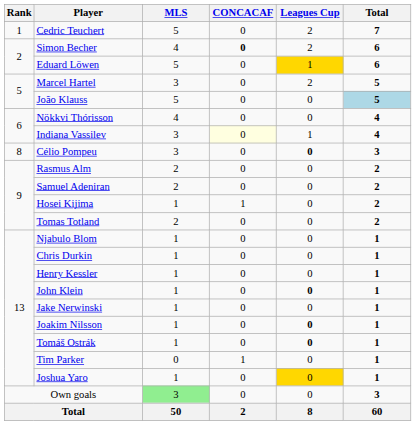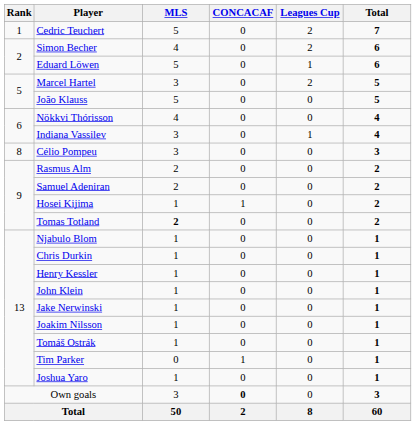(243, 48) bold -> (243, 48) normal
(310, 65) gold background -> (310, 65) no background
(377, 100) lightblue background -> (377, 100) no background
(243, 134) lightyellow background -> (243, 134) no background
(310, 152) bold -> (310, 152) normal
(176, 221) normal -> (176, 221) bold
(310, 290) bold -> (310, 290) normal
(310, 325) bold -> (310, 325) normal
(310, 342) bold -> (310, 342) normal
(310, 377) gold background -> (310, 377) no background
(176, 394) lightgreen background -> (176, 394) no background
(243, 394) normal -> (243, 394) bold
